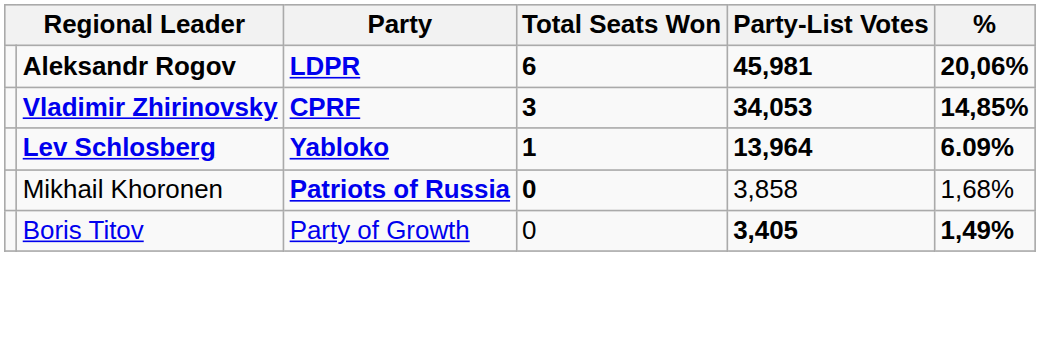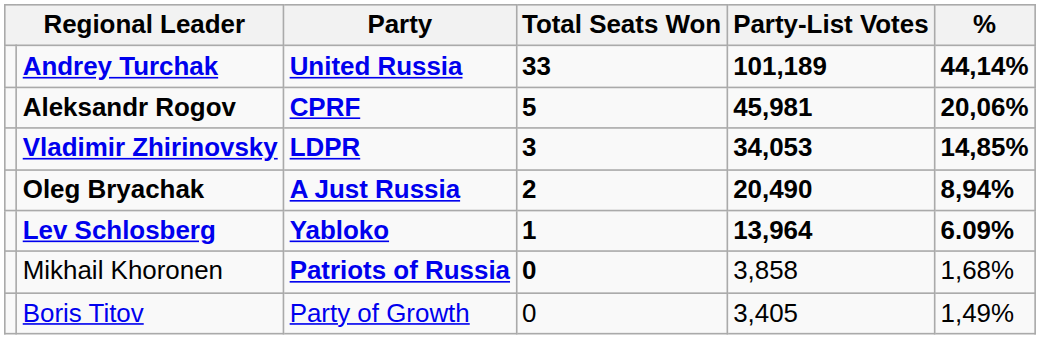+ row: (120, 66)
(325, 66) LDPR -> (325, 107) CPRF
(529, 66) 6 -> (529, 107) 5
(325, 107) CPRF -> (325, 148) LDPR
+ row: (114, 189)
(766, 230) bold -> (766, 312) normal
(977, 230) bold -> (977, 312) normal
